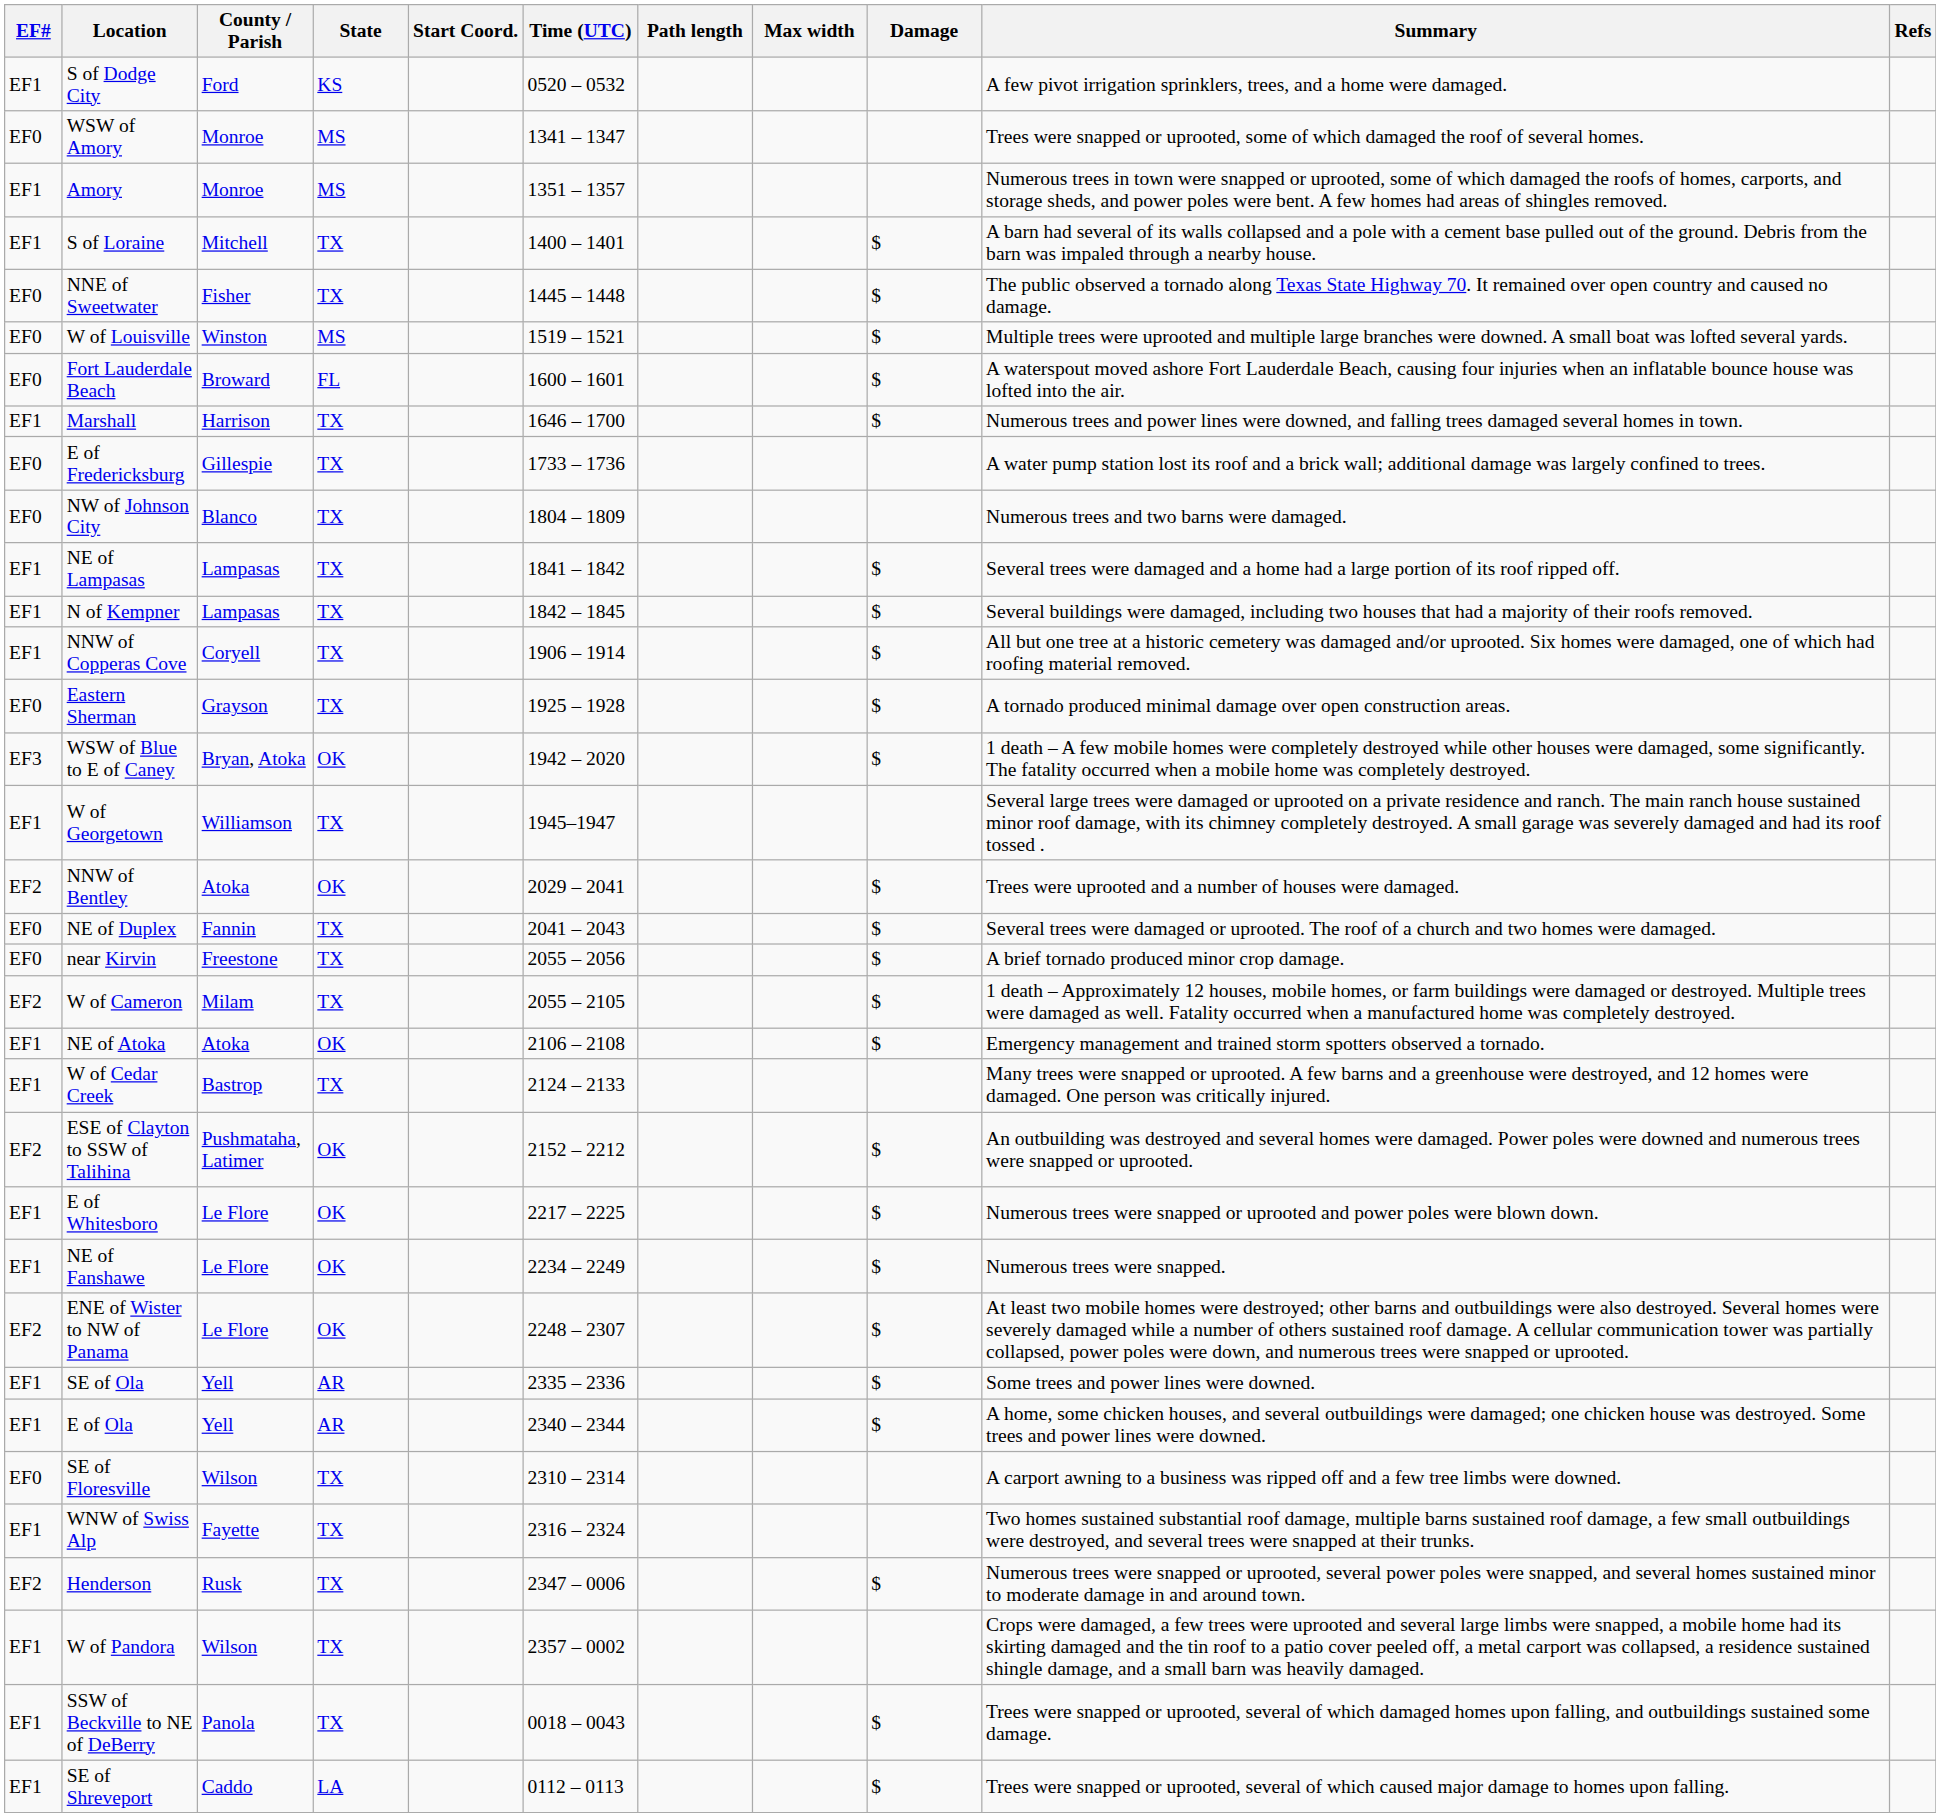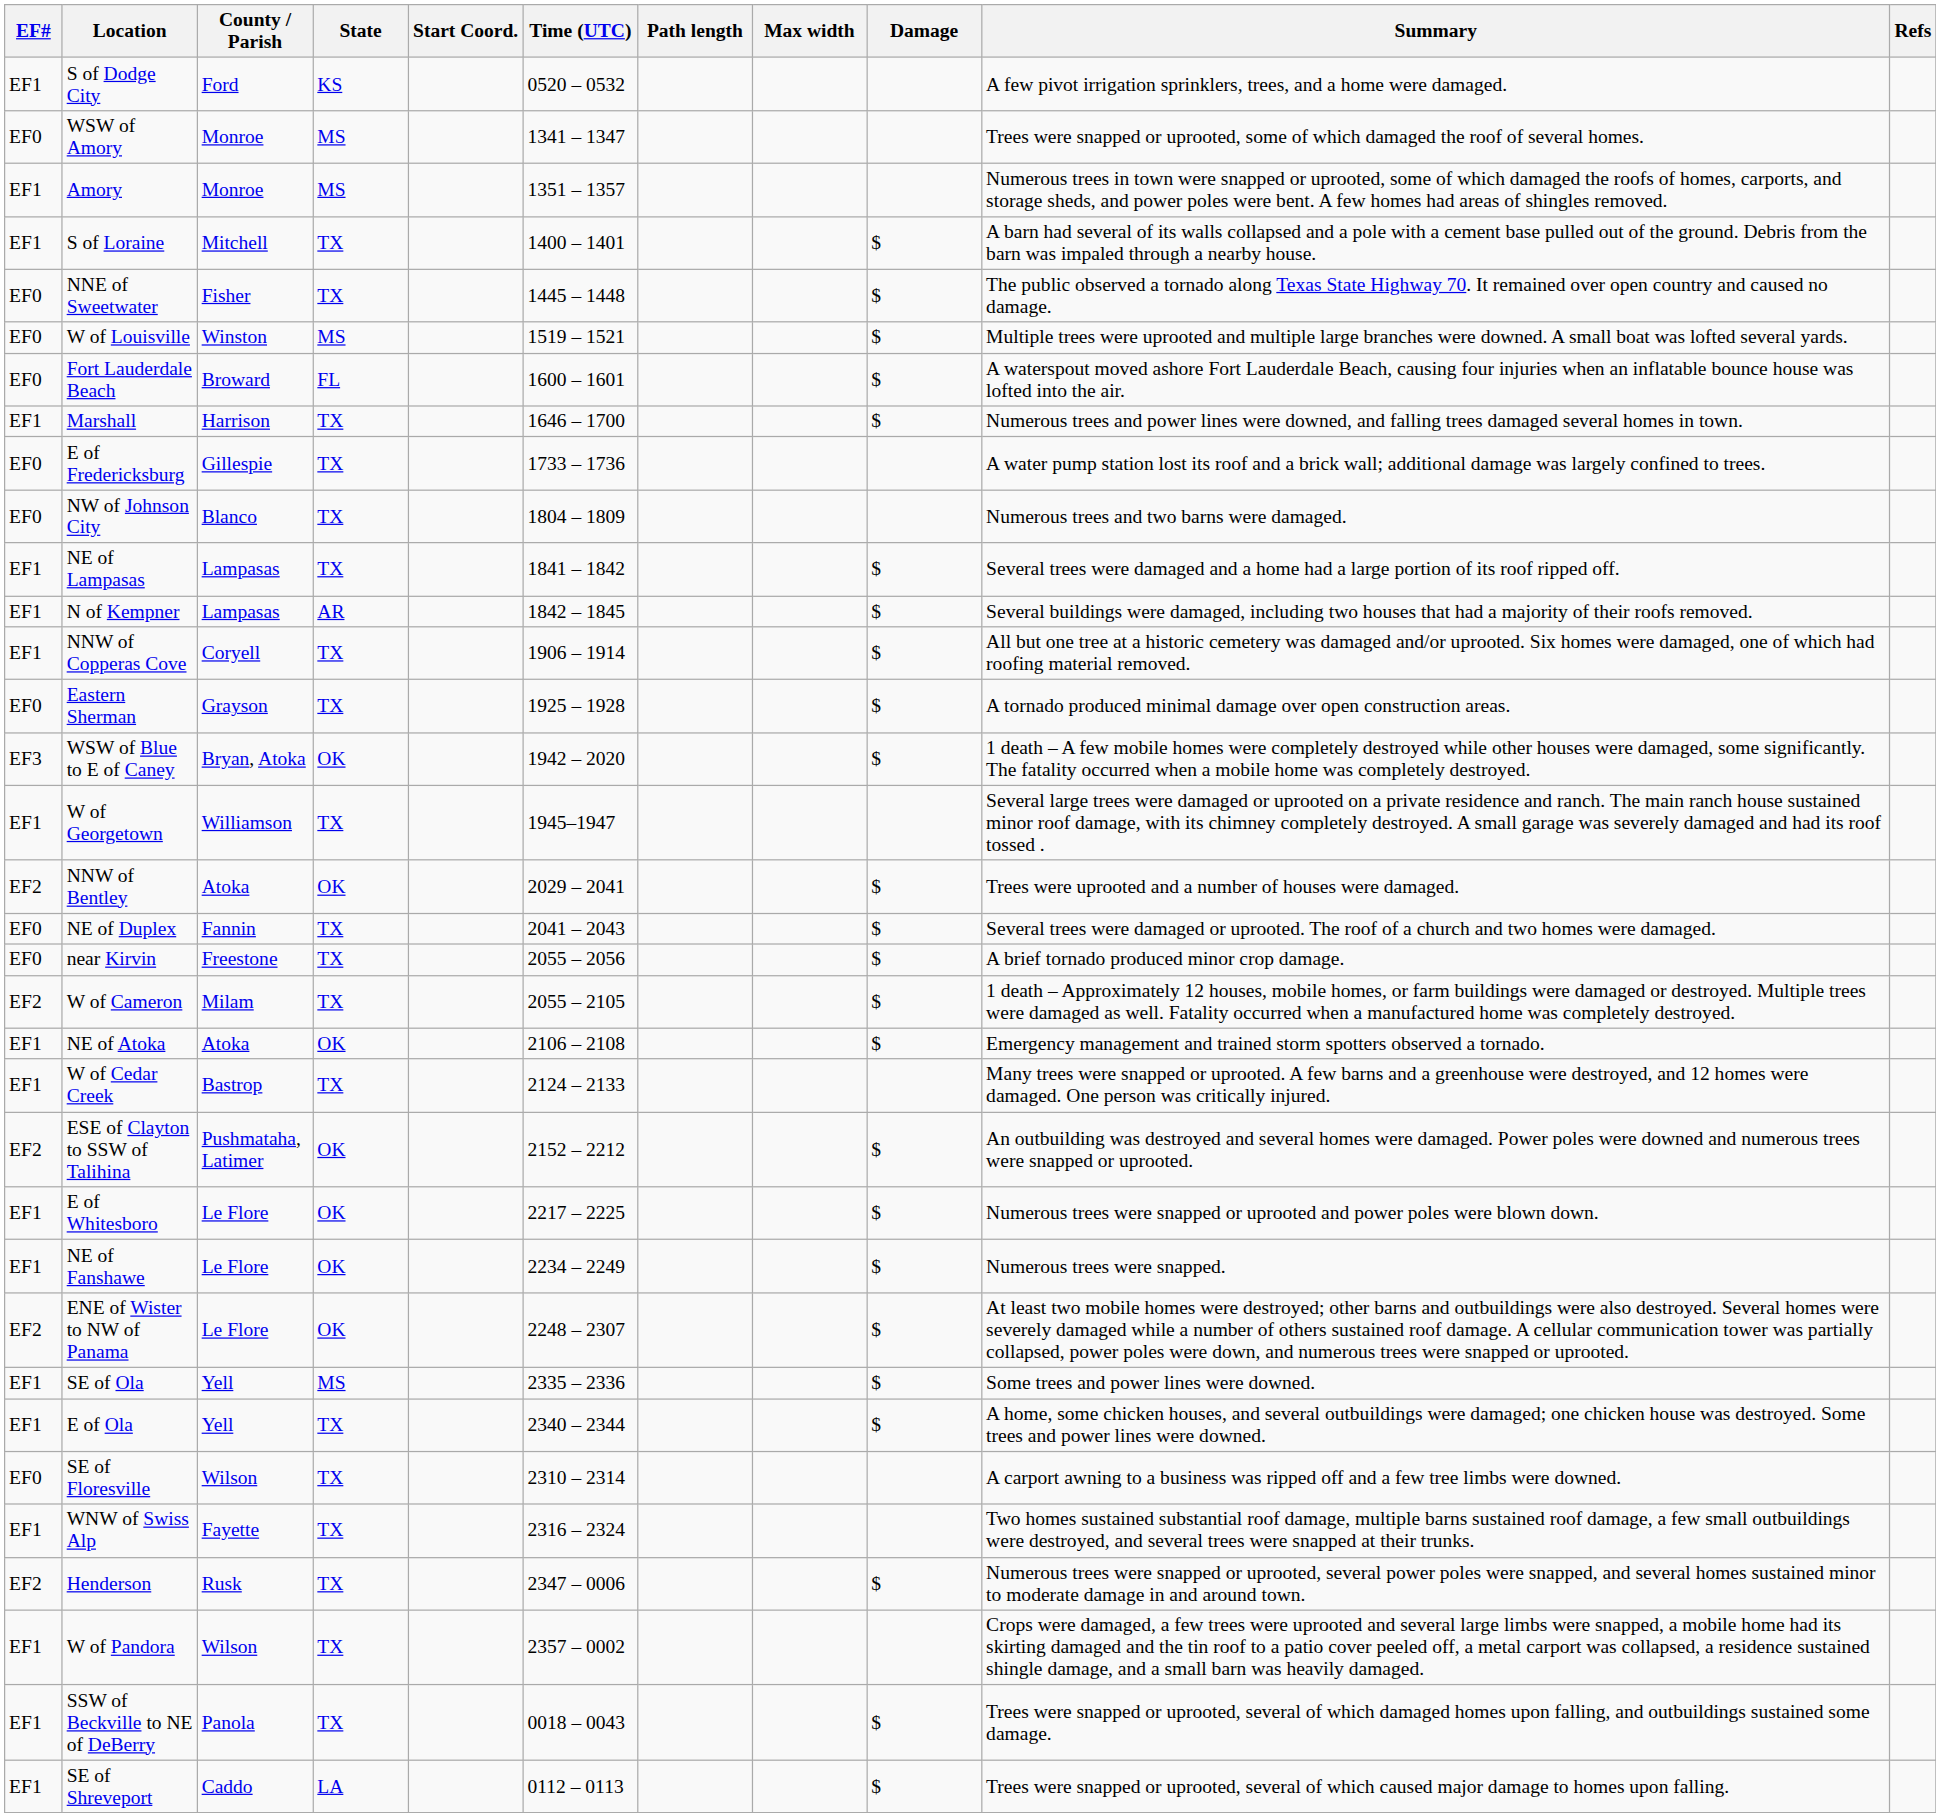(330, 611) TX -> (331, 611) AR
(331, 1382) AR -> (331, 1382) MS
(331, 1424) AR -> (330, 1424) TX
